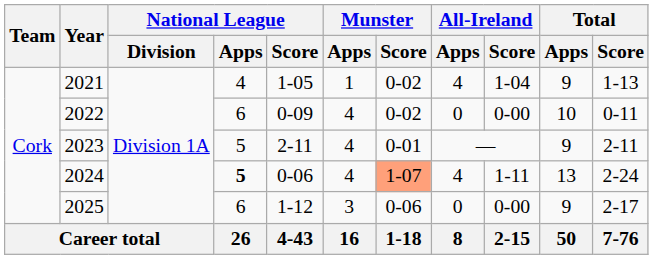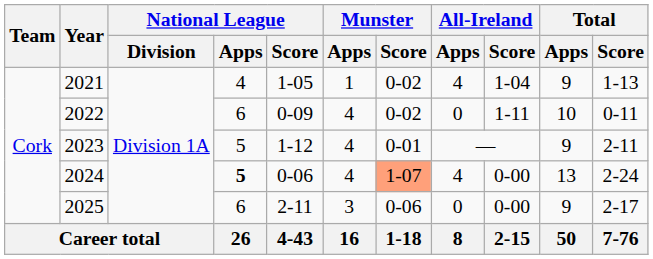(512, 113) 0-00 -> (512, 113) 1-11
(295, 144) 2-11 -> (295, 144) 1-12
(512, 176) 1-11 -> (512, 176) 0-00
(295, 207) 1-12 -> (295, 207) 2-11
